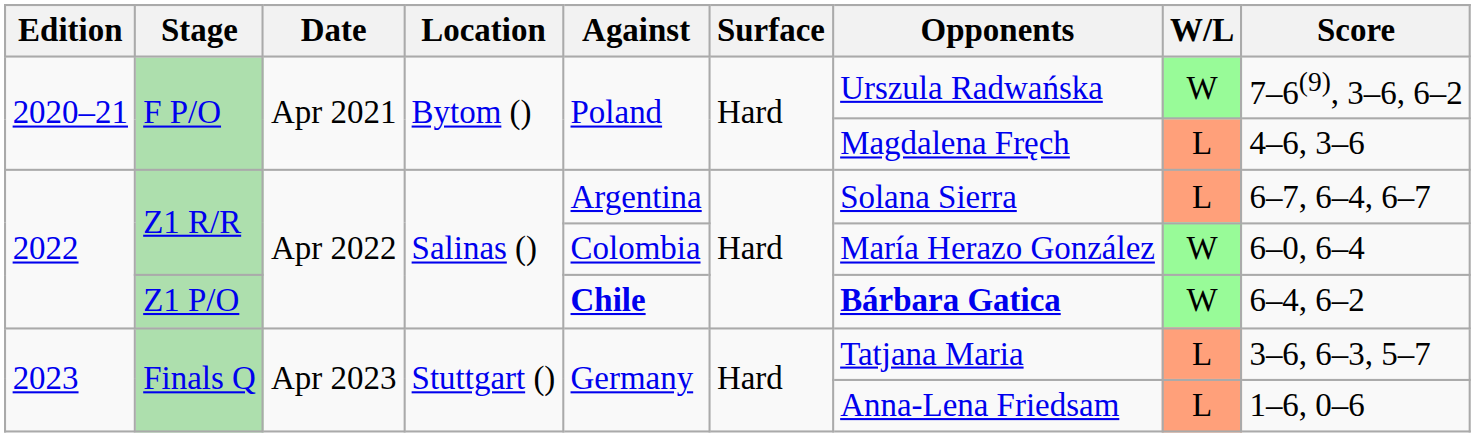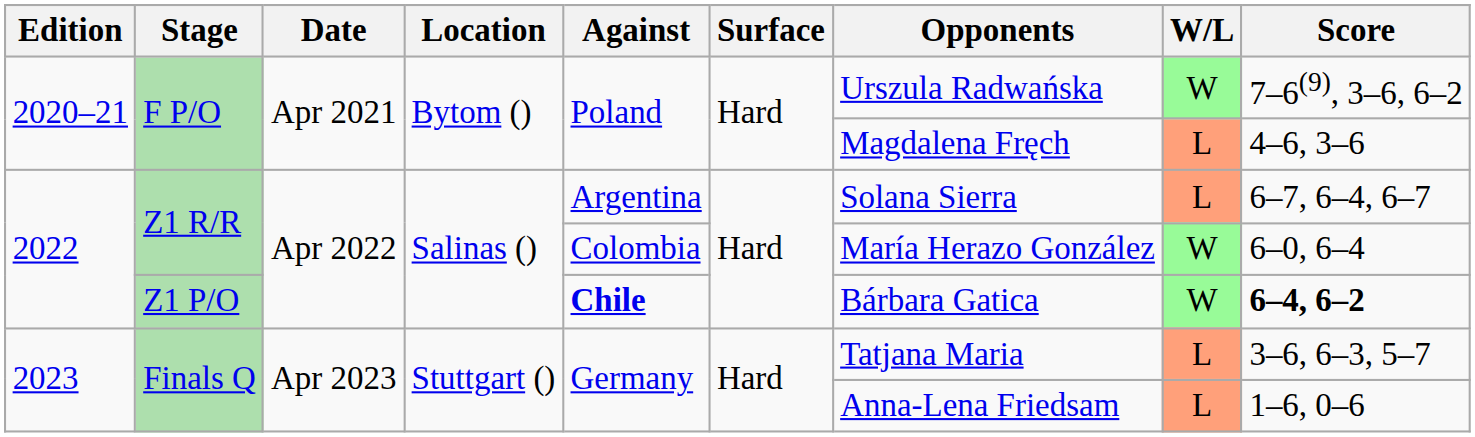(950, 300) bold -> (939, 300) normal
(1307, 300) normal -> (1307, 300) bold
